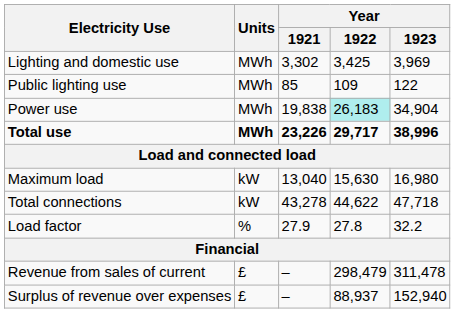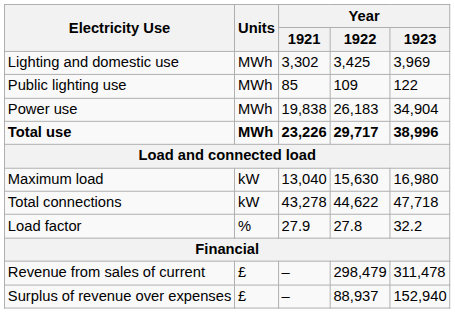(356, 109) paleturquoise background -> (356, 109) no background
